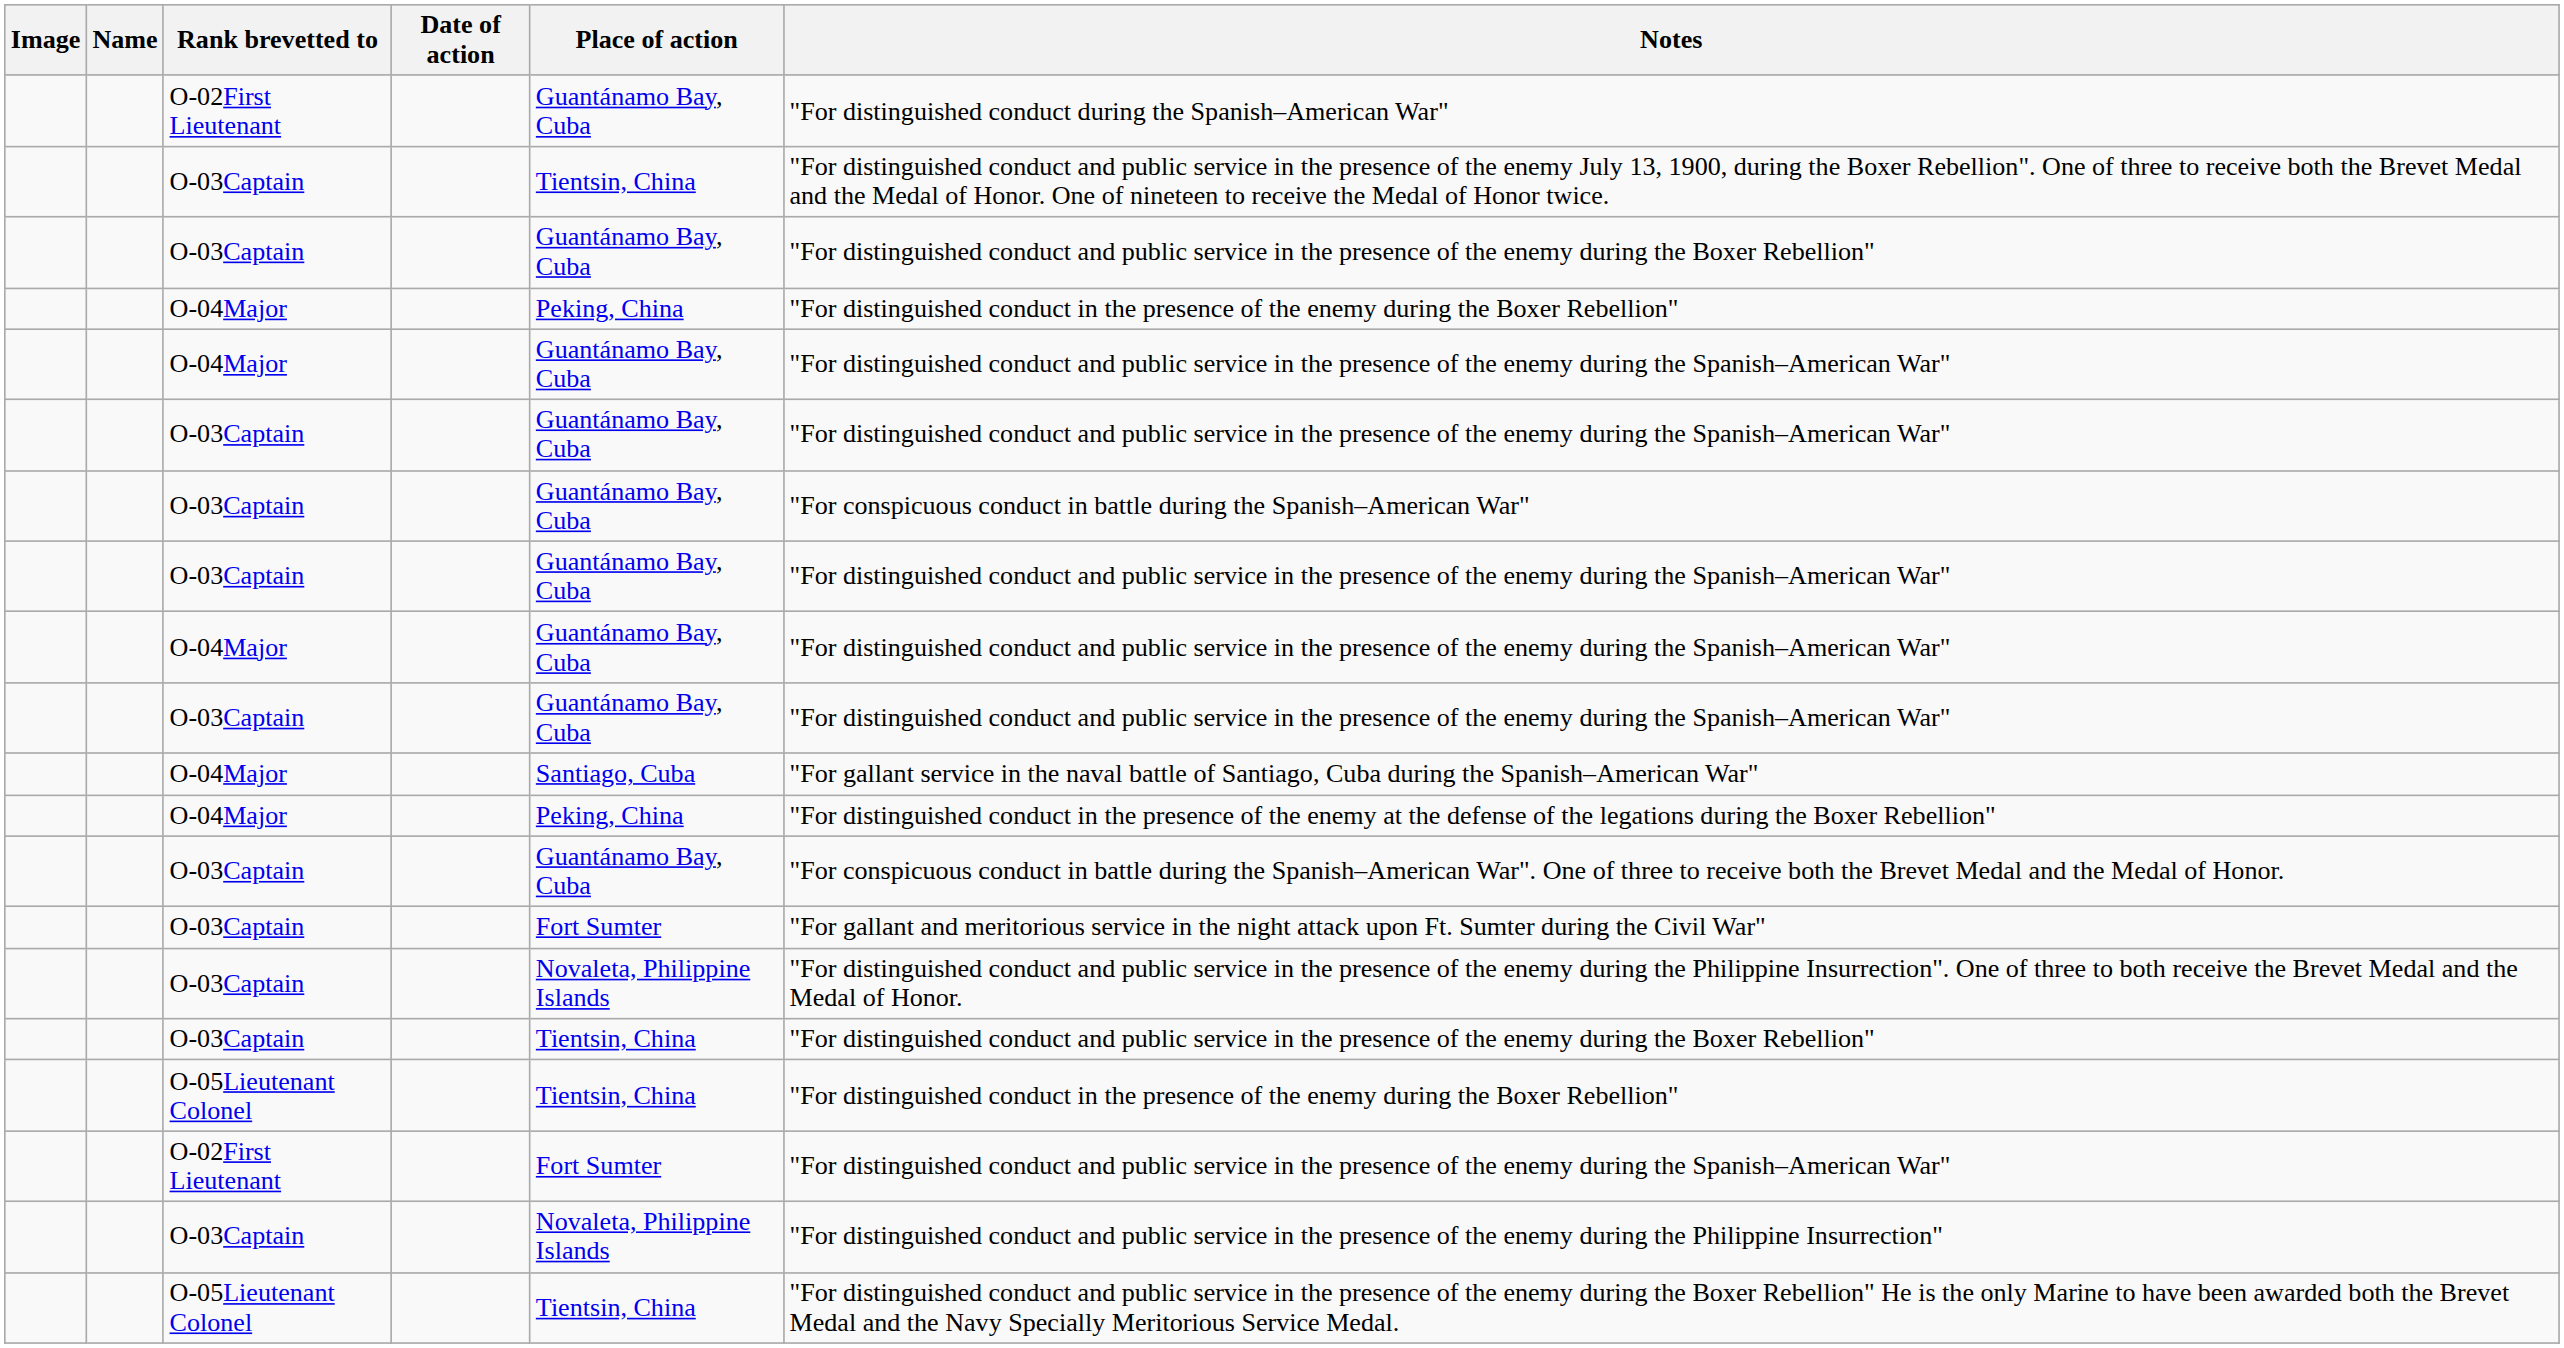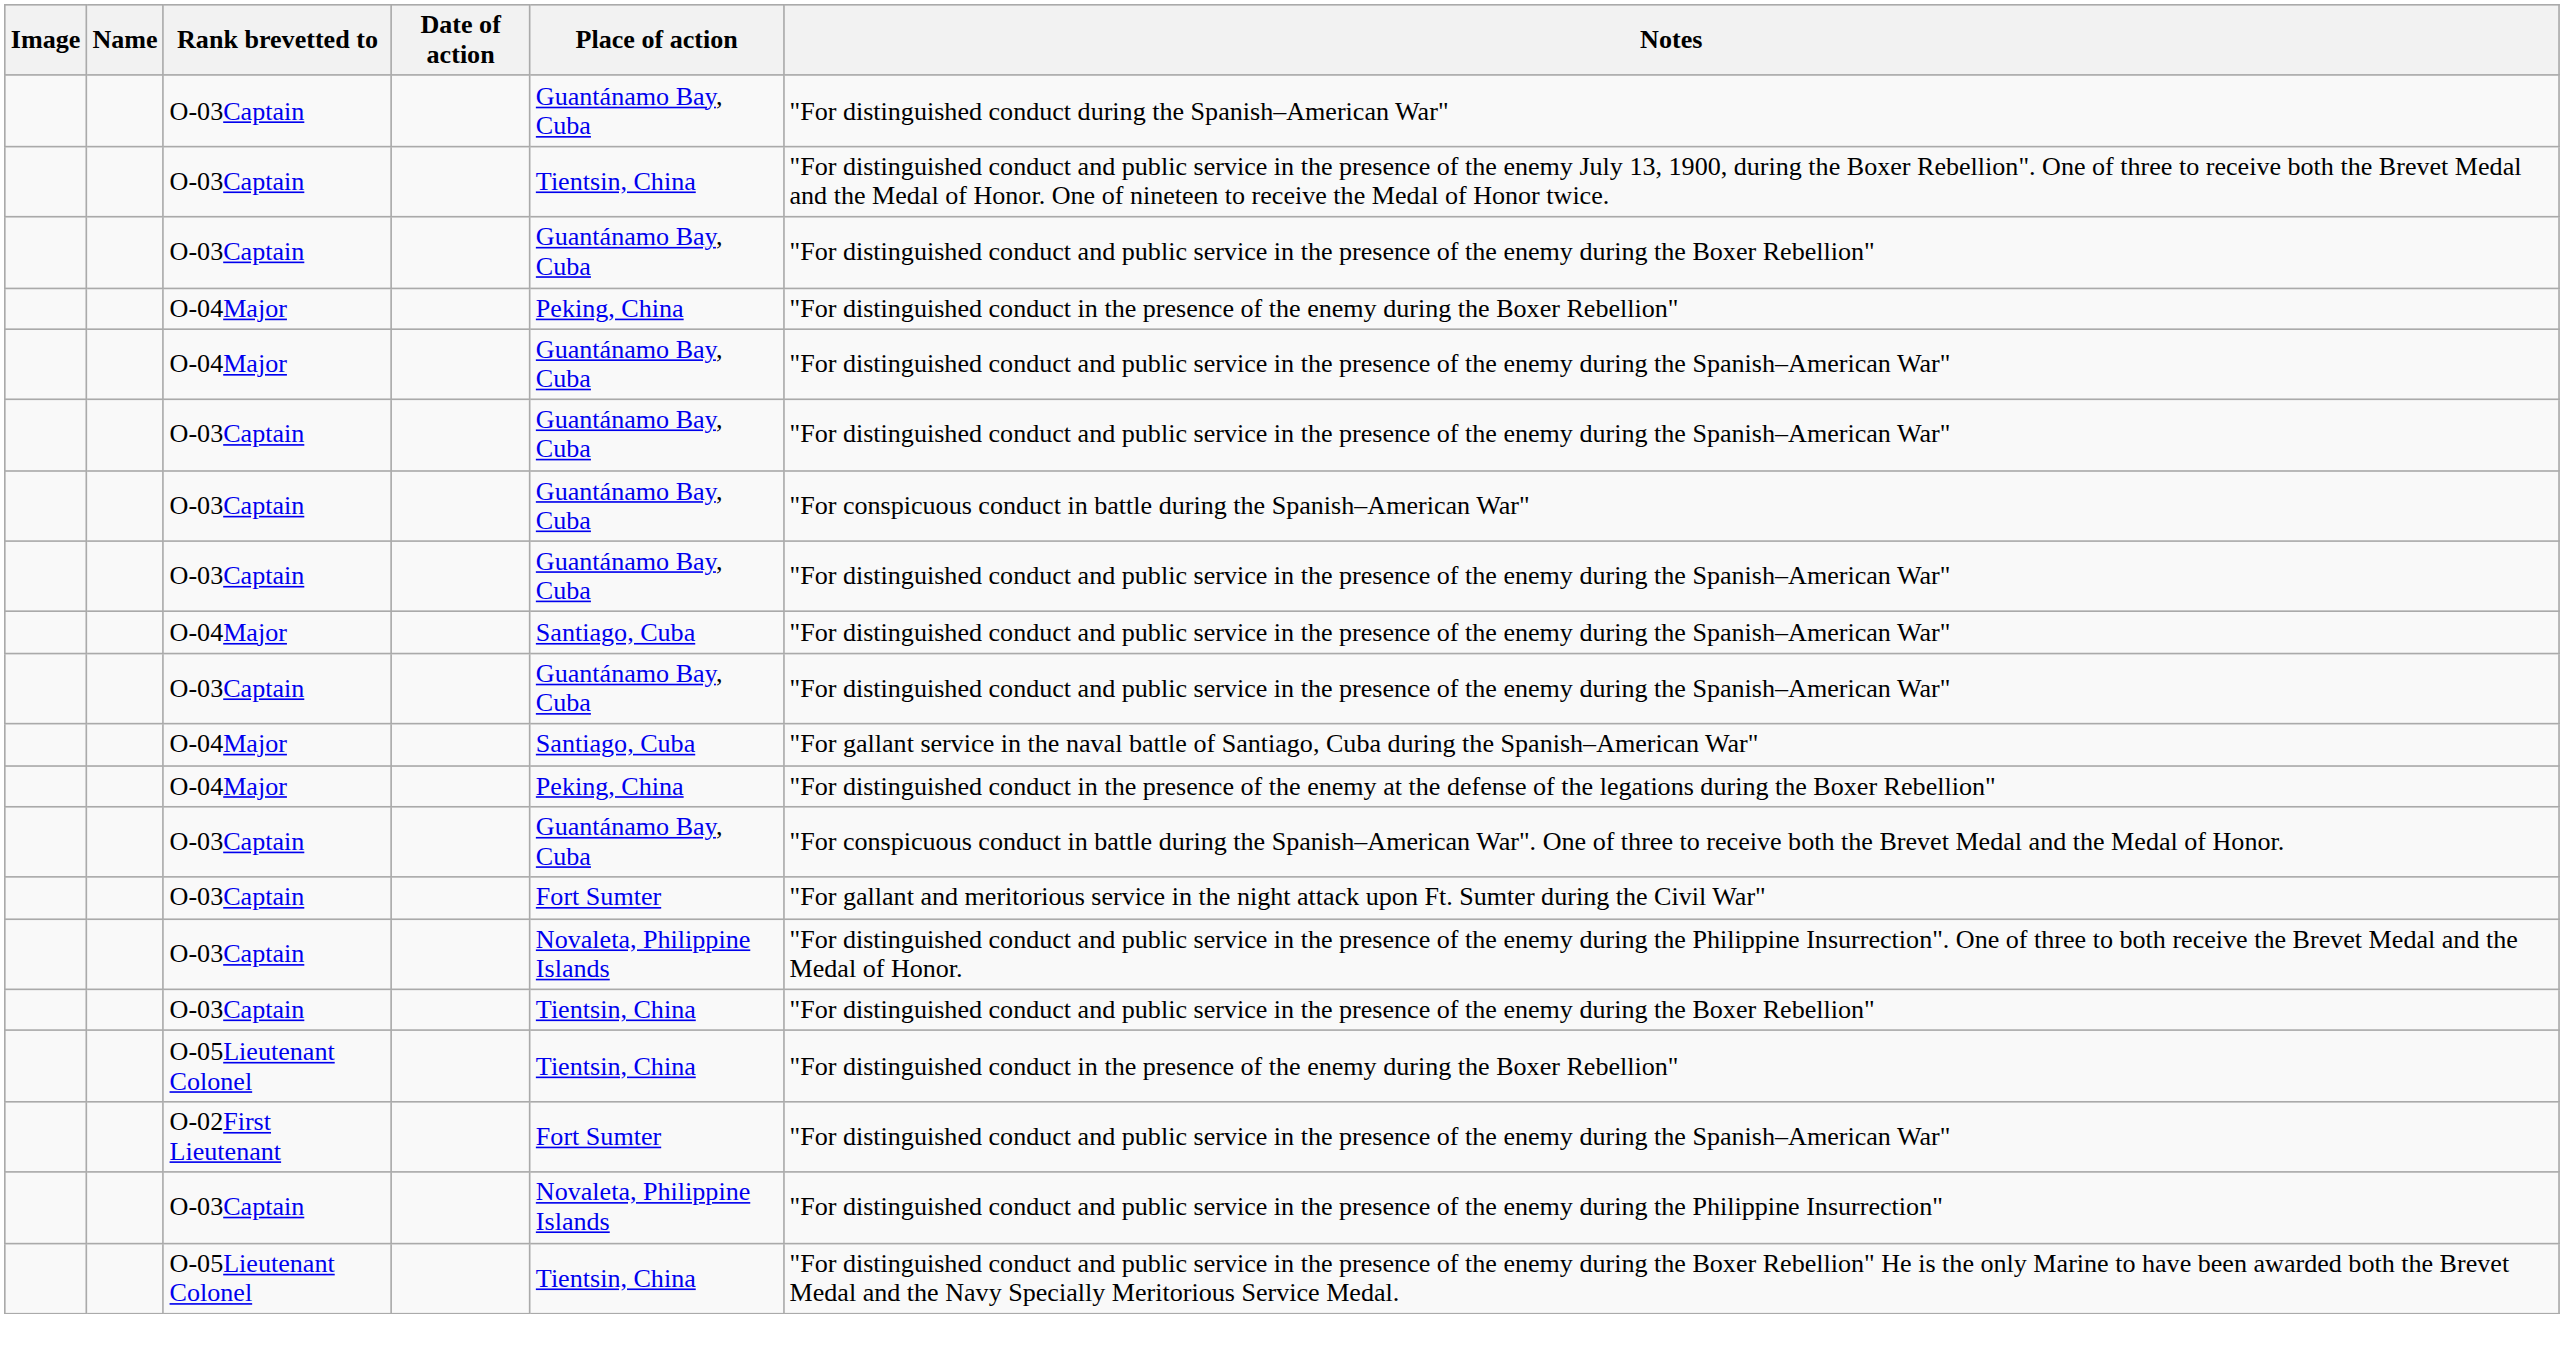(225, 110) O-02First Lieutenant -> (237, 110) O-03Captain
(629, 646) Guantánamo Bay, Cuba -> (616, 632) Santiago, Cuba
